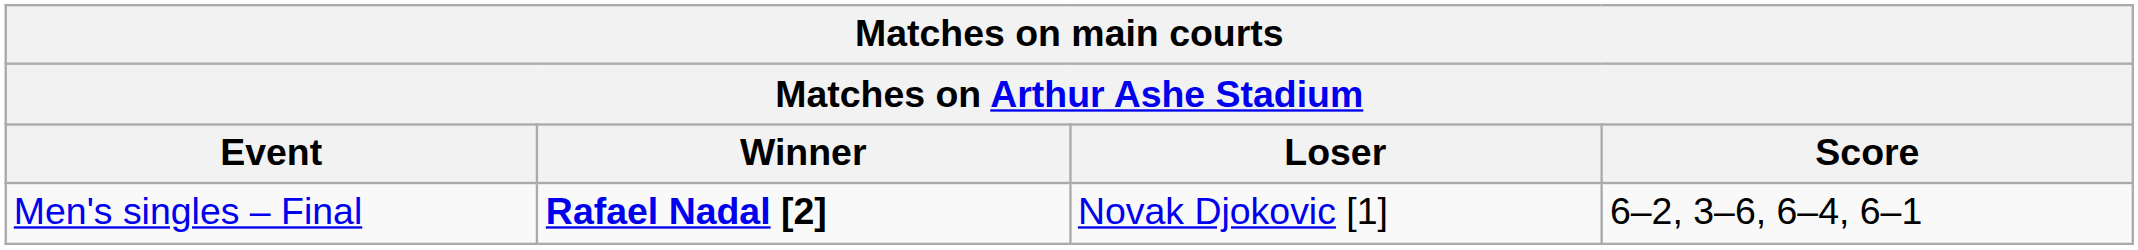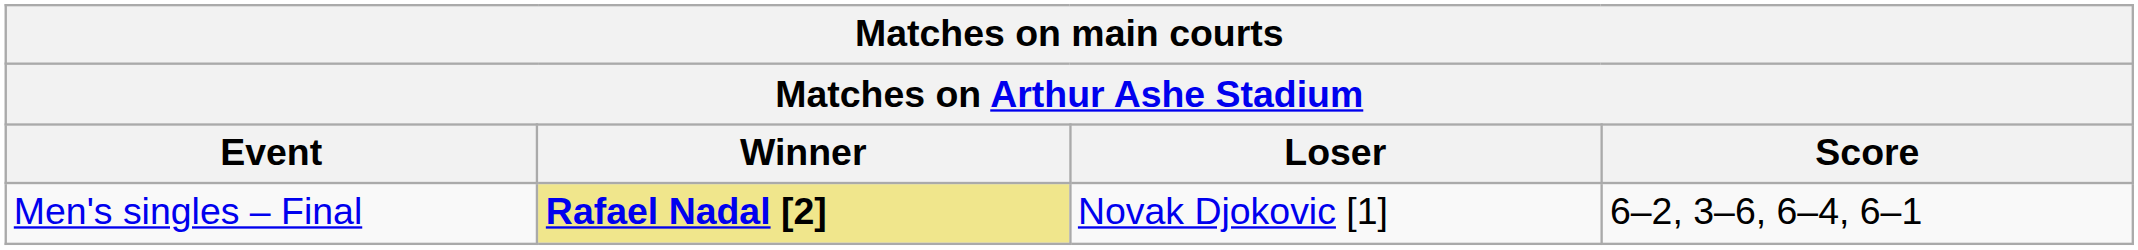(686, 212) no background -> (686, 212) khaki background
